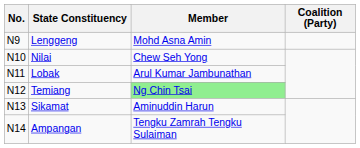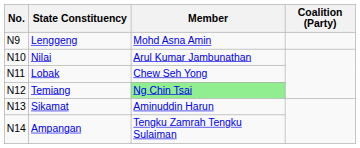(170, 57) Chew Seh Yong -> (192, 57) Arul Kumar Jambunathan
(192, 73) Arul Kumar Jambunathan -> (170, 73) Chew Seh Yong
